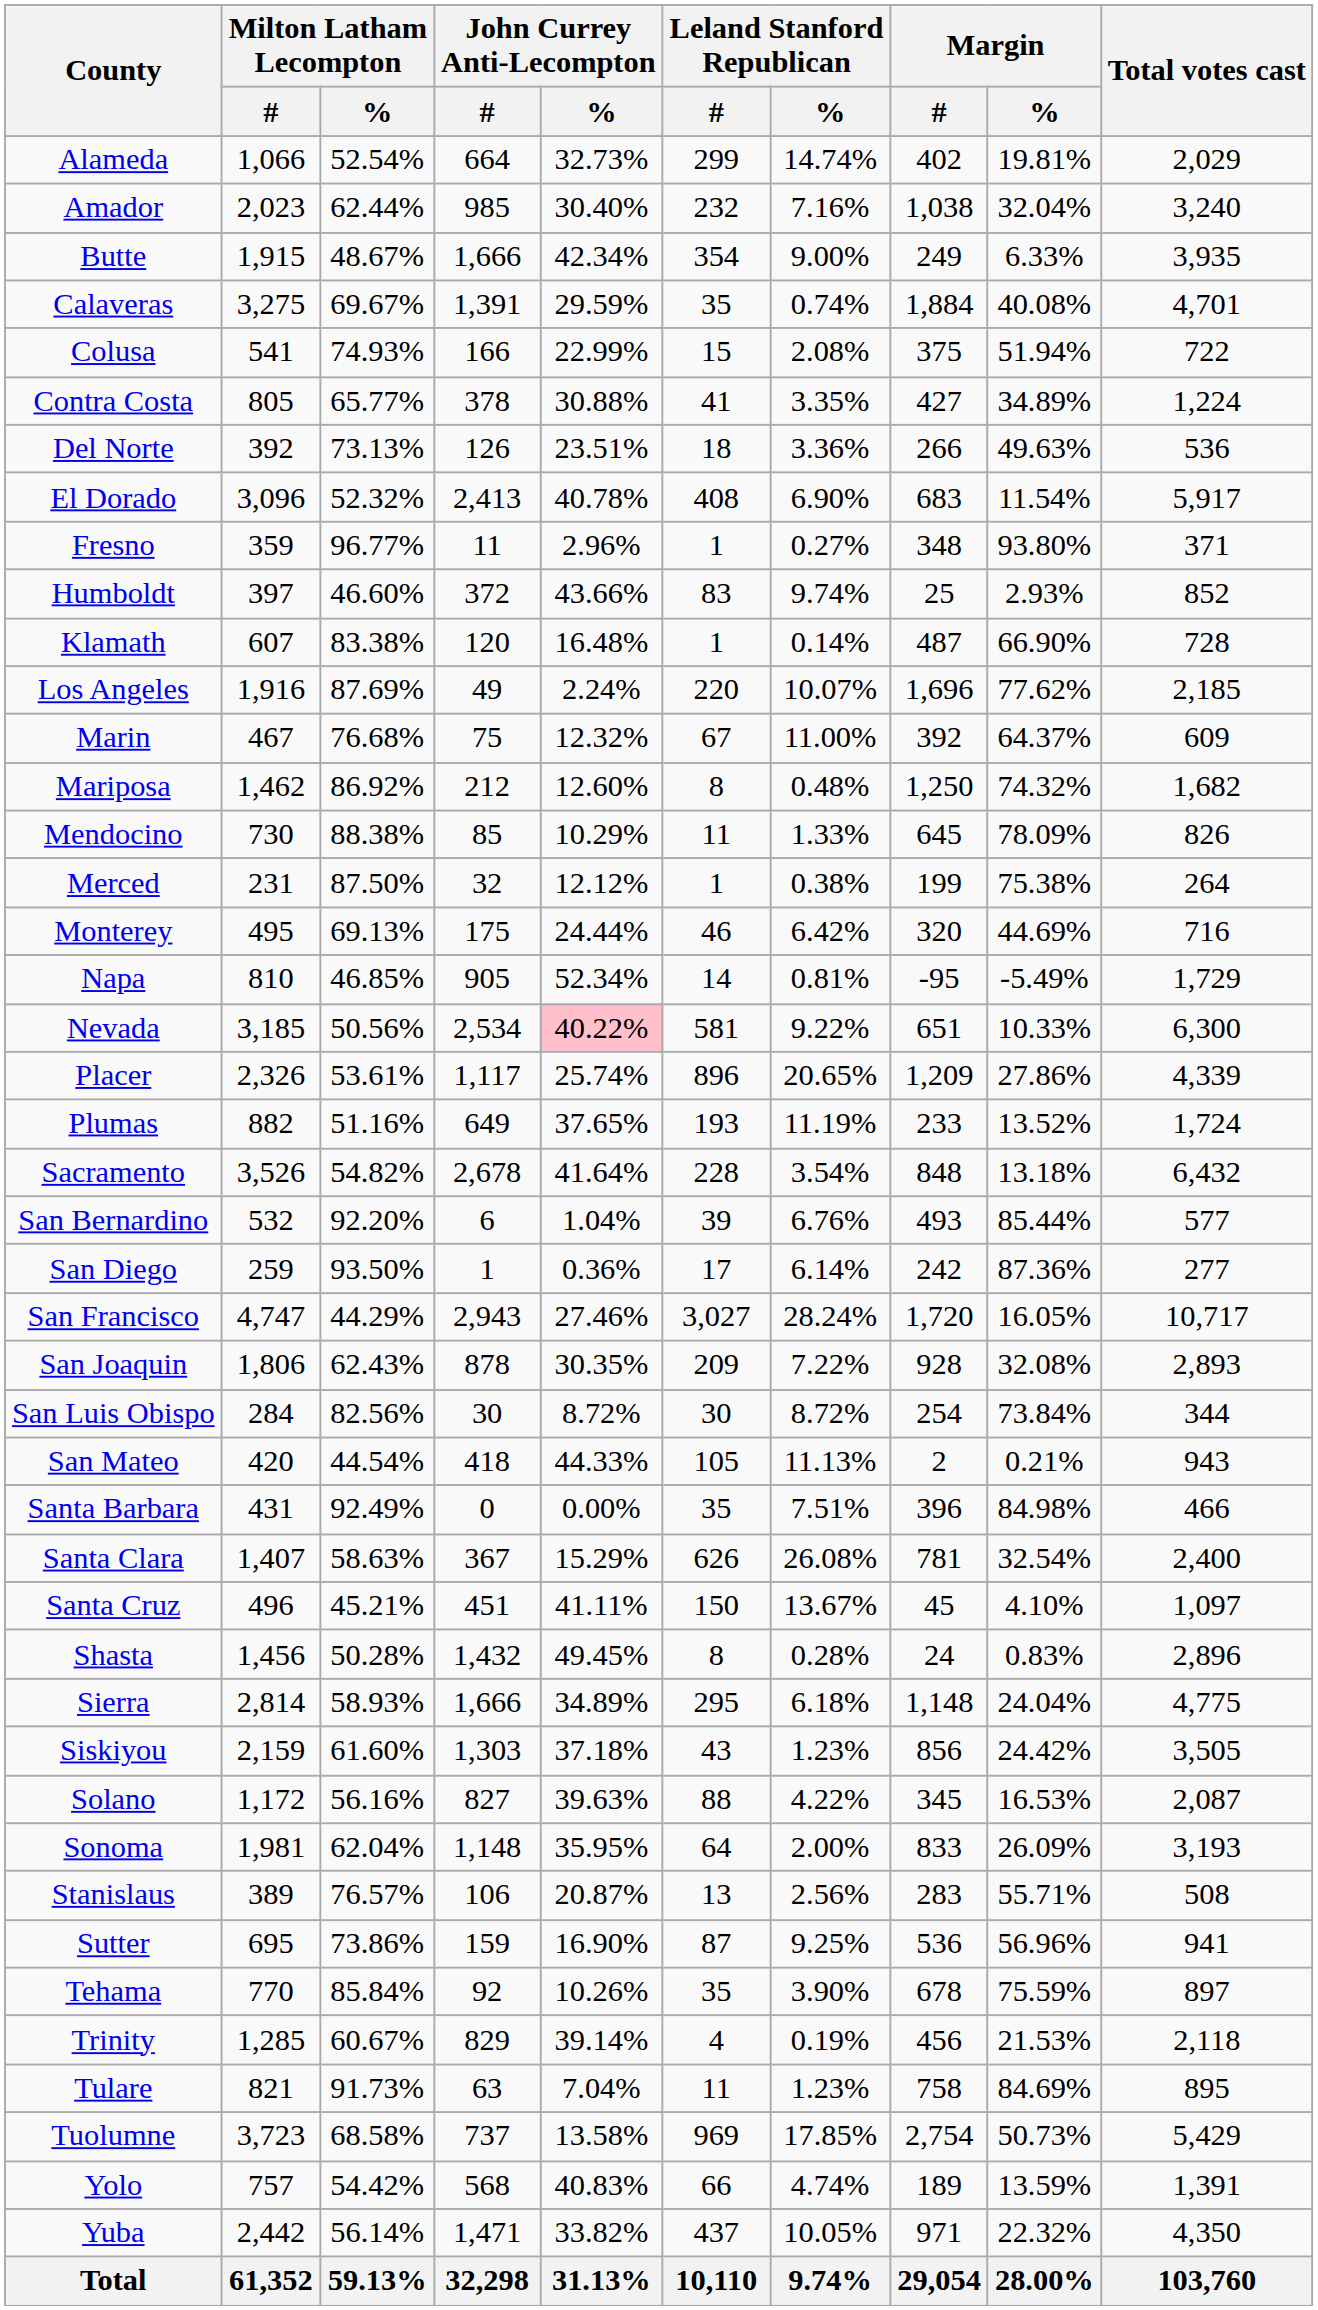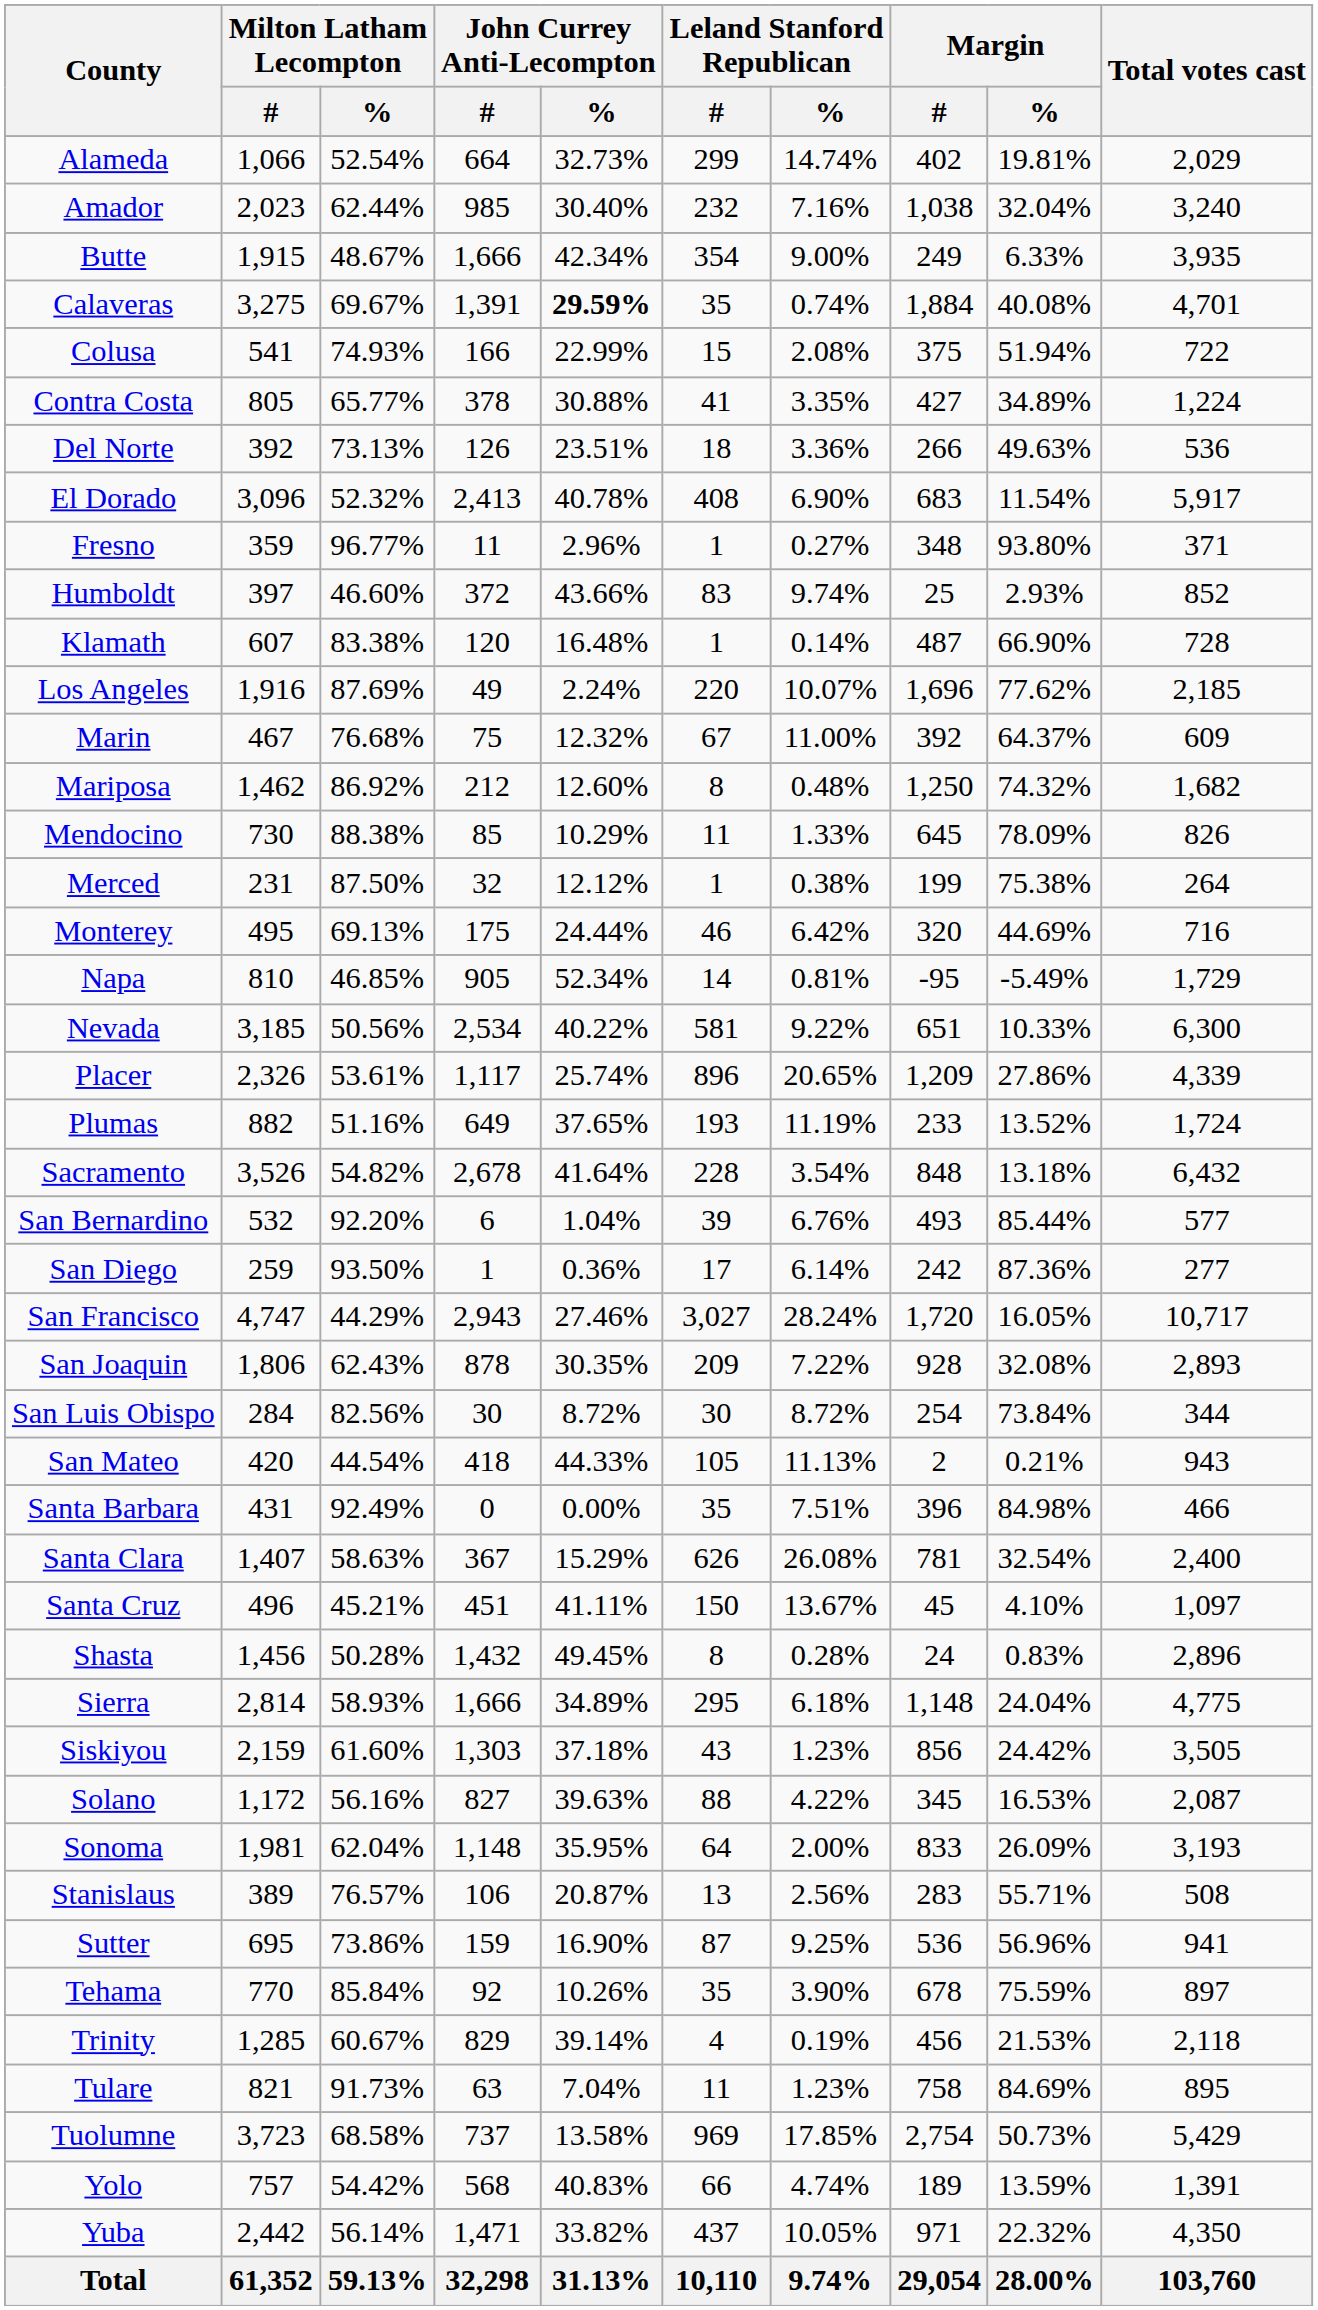(601, 303) normal -> (601, 303) bold
(601, 1027) pink background -> (601, 1027) no background
